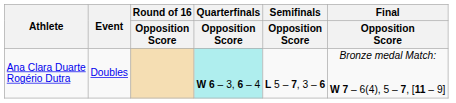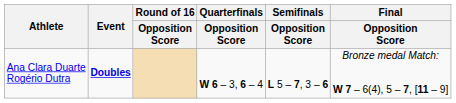(109, 74) normal -> (111, 74) bold
(228, 85) paleturquoise background -> (231, 85) no background
